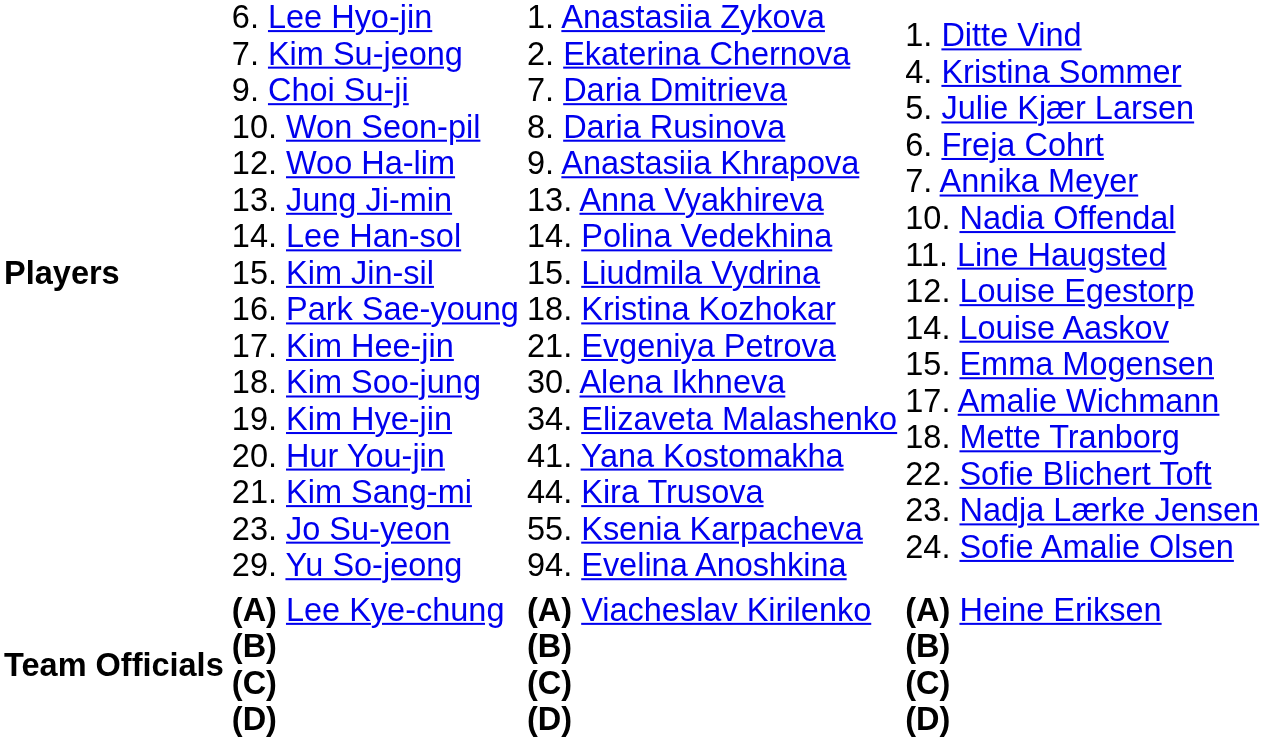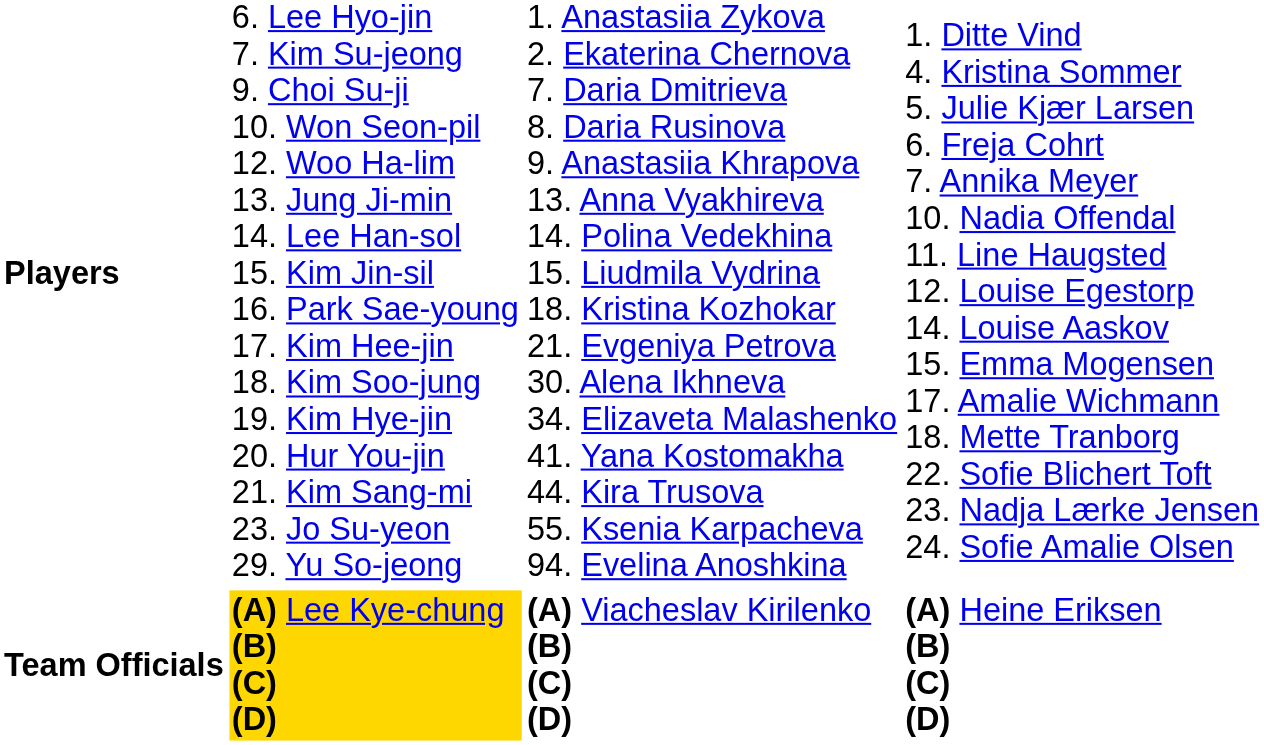(368, 664) no background -> (368, 664) gold background
